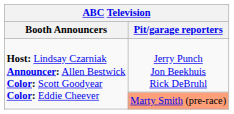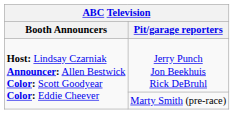(178, 101) lightsalmon background -> (178, 101) no background
